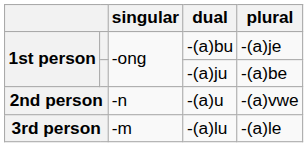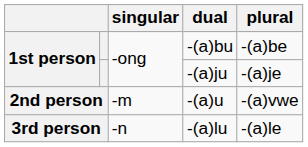(261, 45) -(a)je -> (264, 45) -(a)be
(264, 73) -(a)be -> (261, 73) -(a)je
(120, 100) -n -> (122, 100) -m
(122, 127) -m -> (120, 127) -n
